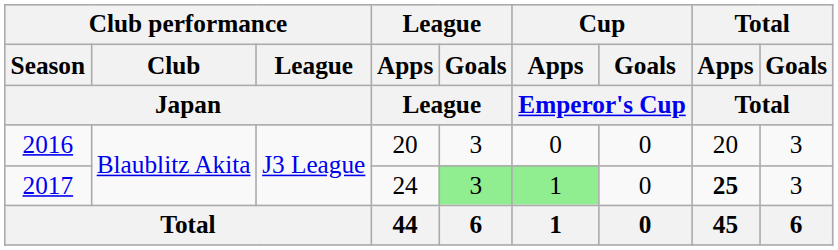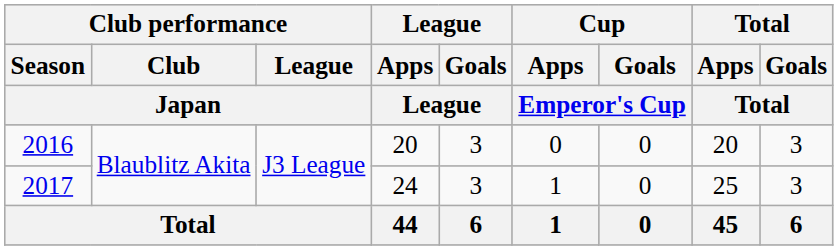(476, 184) lightgreen background -> (476, 184) no background
(555, 184) lightgreen background -> (555, 184) no background
(725, 184) bold -> (725, 184) normal
